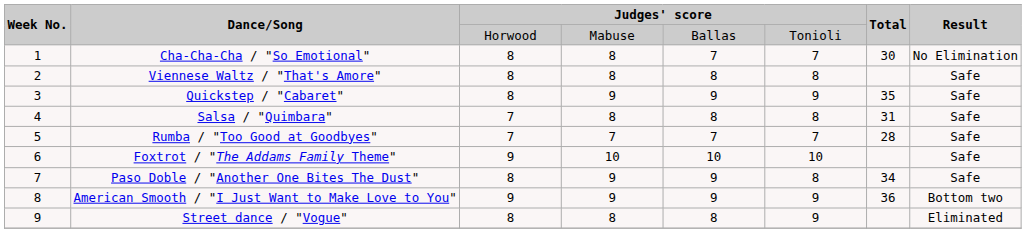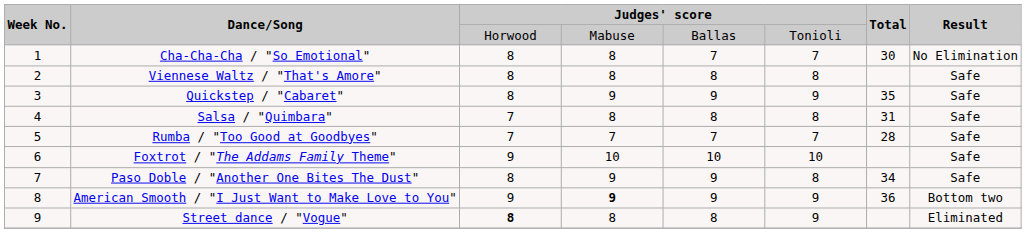(612, 198) normal -> (612, 198) bold
(511, 218) normal -> (511, 218) bold
